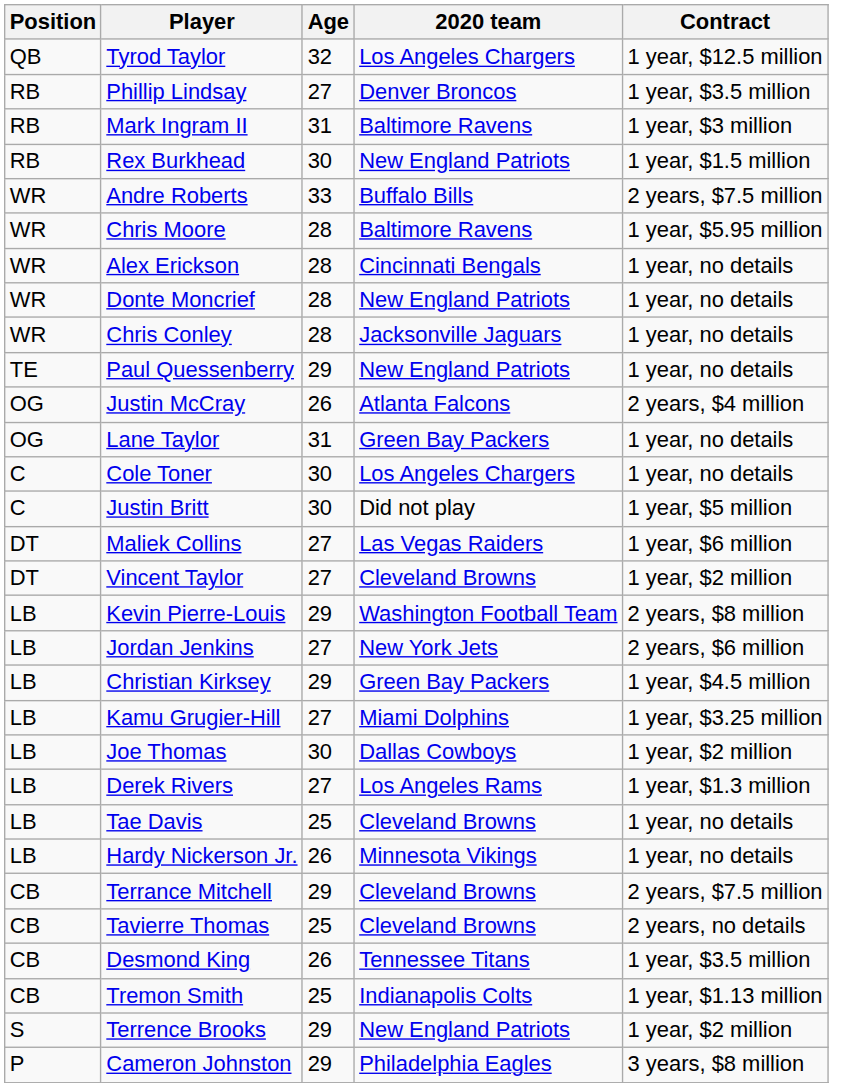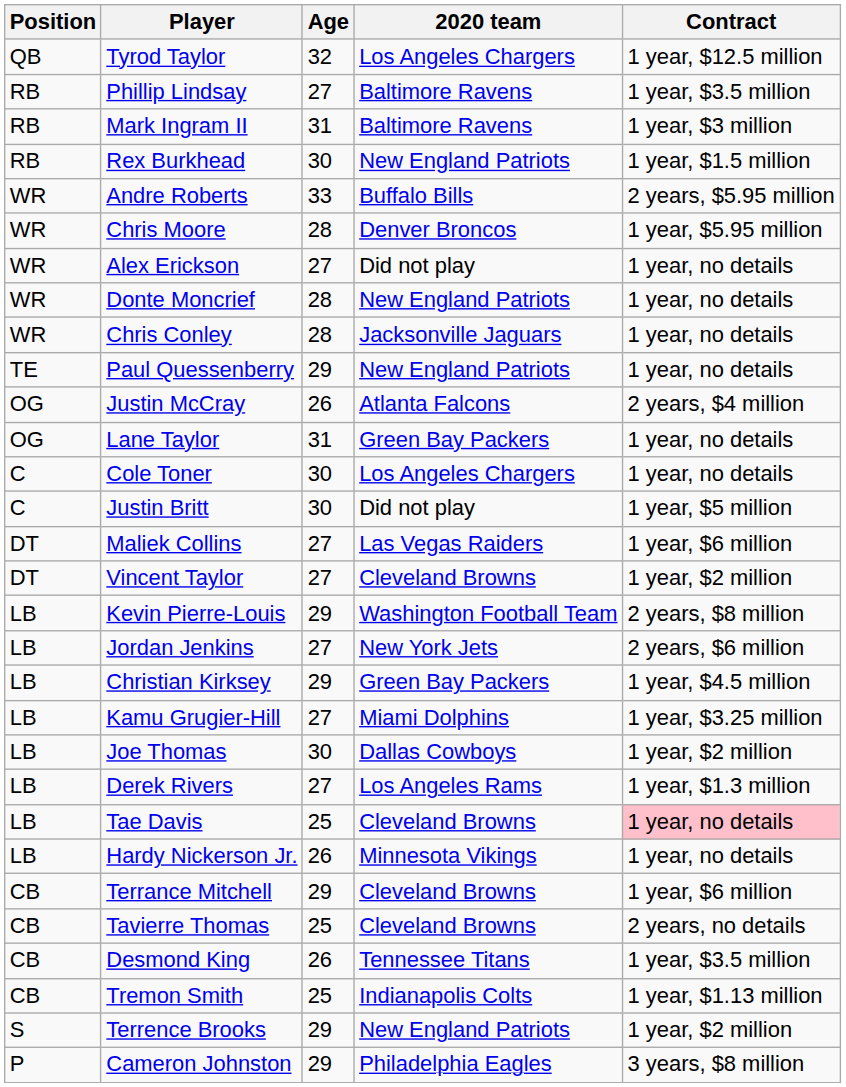(438, 91) Denver Broncos -> (446, 91) Baltimore Ravens
(725, 195) 2 years, $7.5 million -> (731, 195) 2 years, $5.95 million
(446, 230) Baltimore Ravens -> (438, 230) Denver Broncos
(320, 265) 28 -> (320, 265) 27
(450, 265) Cincinnati Bengals -> (417, 265) Did not play
(710, 821) no background -> (710, 821) pink background
(725, 890) 2 years, $7.5 million -> (710, 890) 1 year, $6 million
